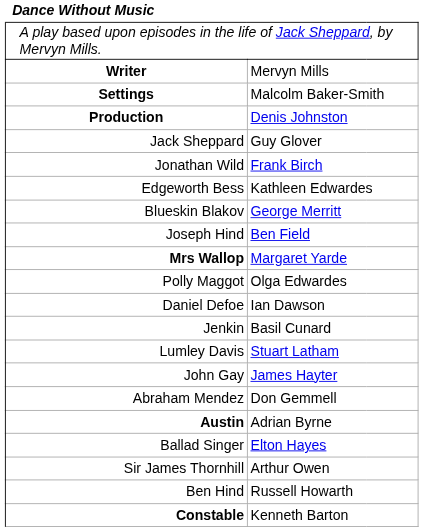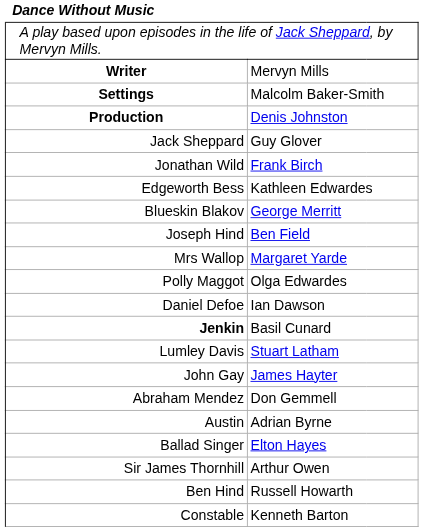(207, 258) bold -> (209, 258) normal
(224, 328) normal -> (222, 328) bold
(222, 422) bold -> (224, 422) normal
(210, 515) bold -> (212, 515) normal
